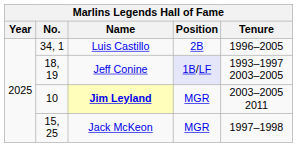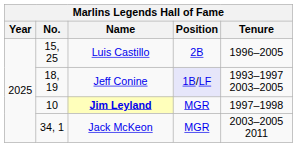(52, 47) 34, 1 -> (52, 53) 15, 25
(256, 99) 2003–2005 2011 -> (256, 105) 1997–1998
(52, 128) 15, 25 -> (52, 128) 34, 1
(256, 128) 1997–1998 -> (256, 128) 2003–2005 2011
